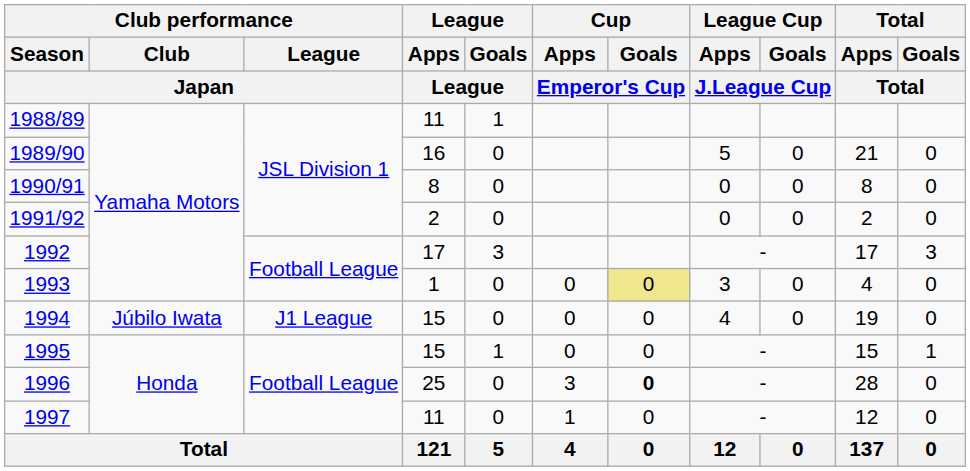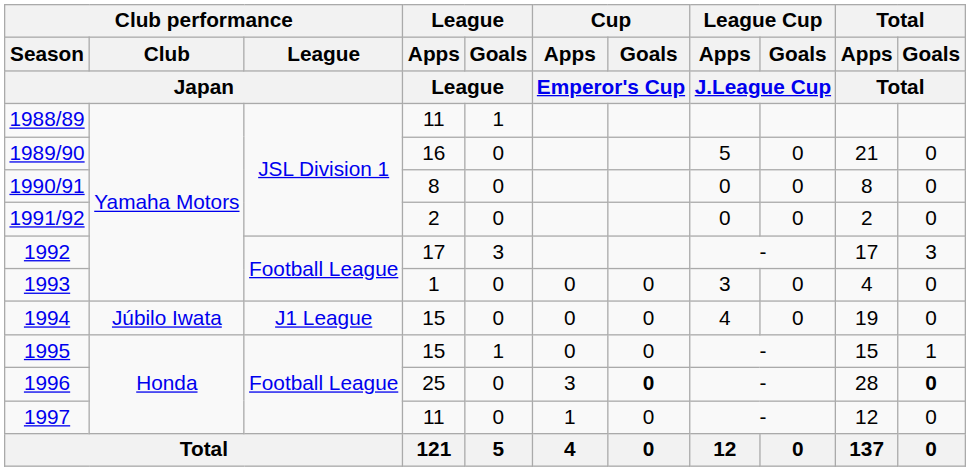(649, 284) khaki background -> (649, 284) no background
(931, 383) normal -> (931, 383) bold
